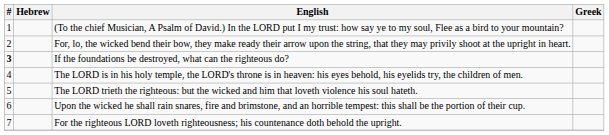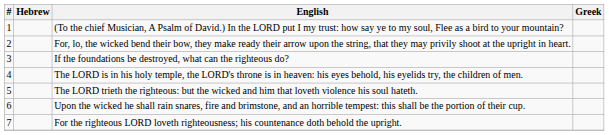(9, 59) bold -> (9, 59) normal
